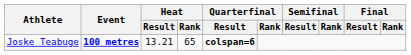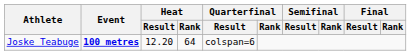(159, 42) 13.21 -> (159, 42) 12.20
(190, 42) 65 -> (190, 42) 64
(230, 42) bold -> (230, 42) normal
